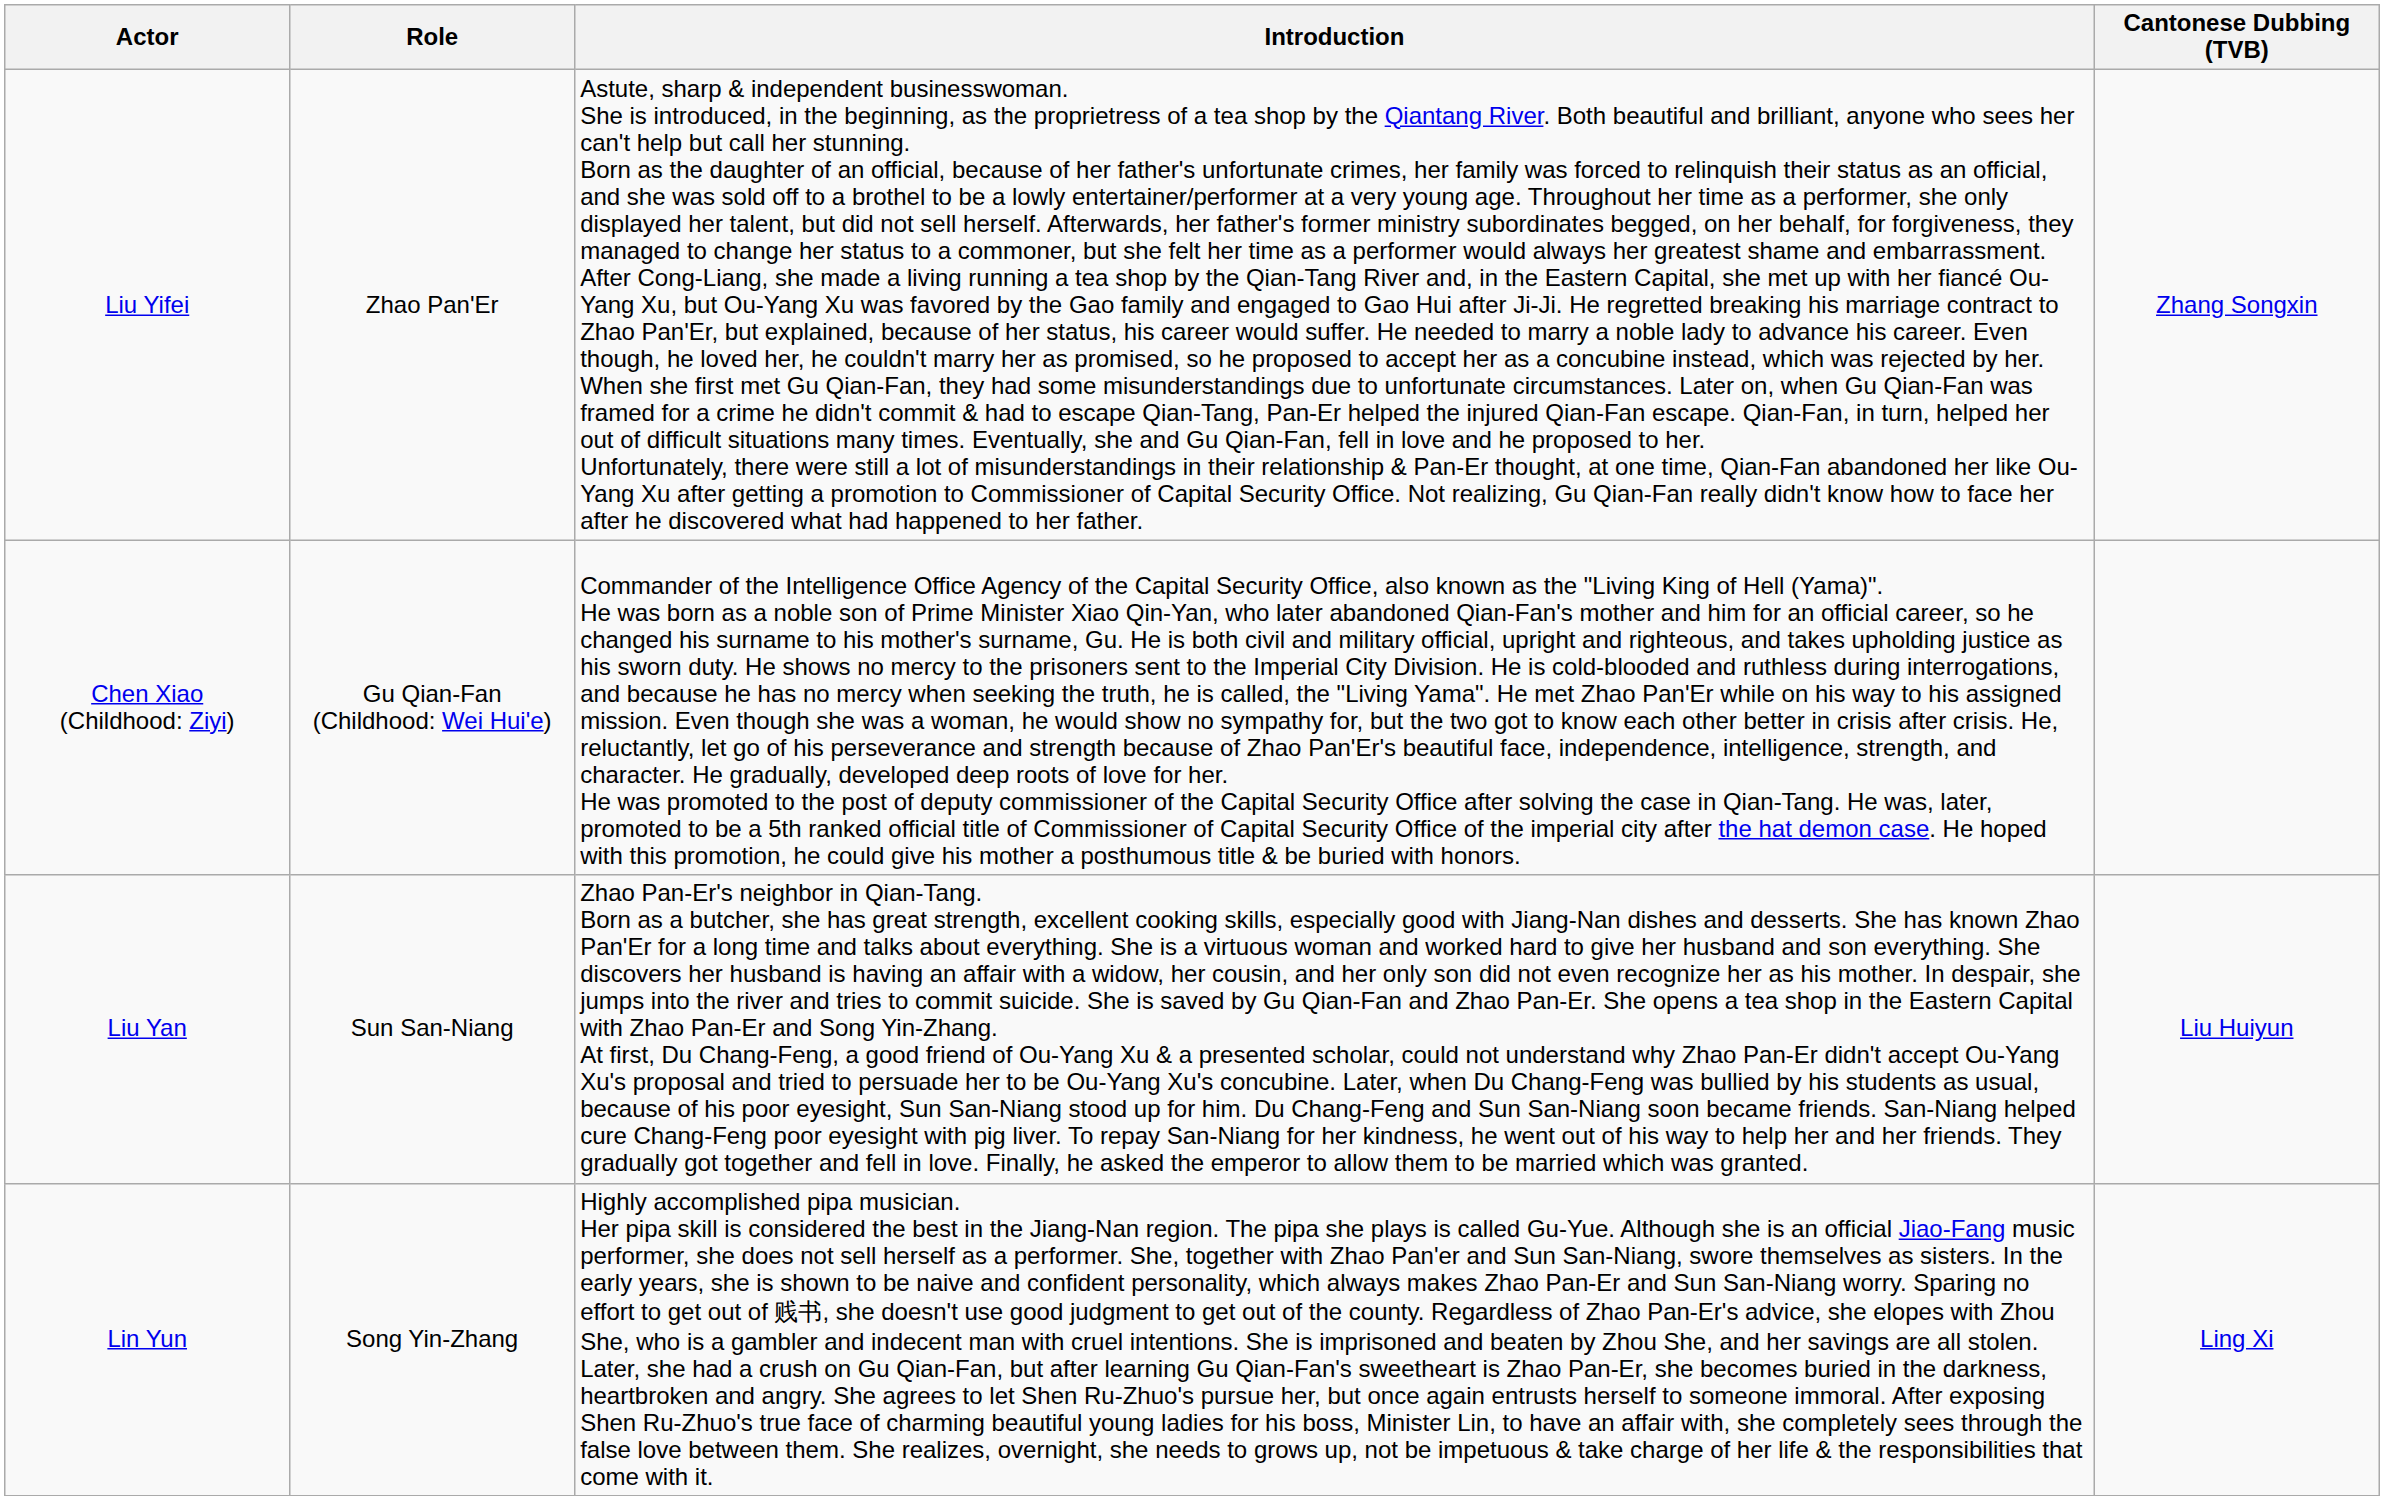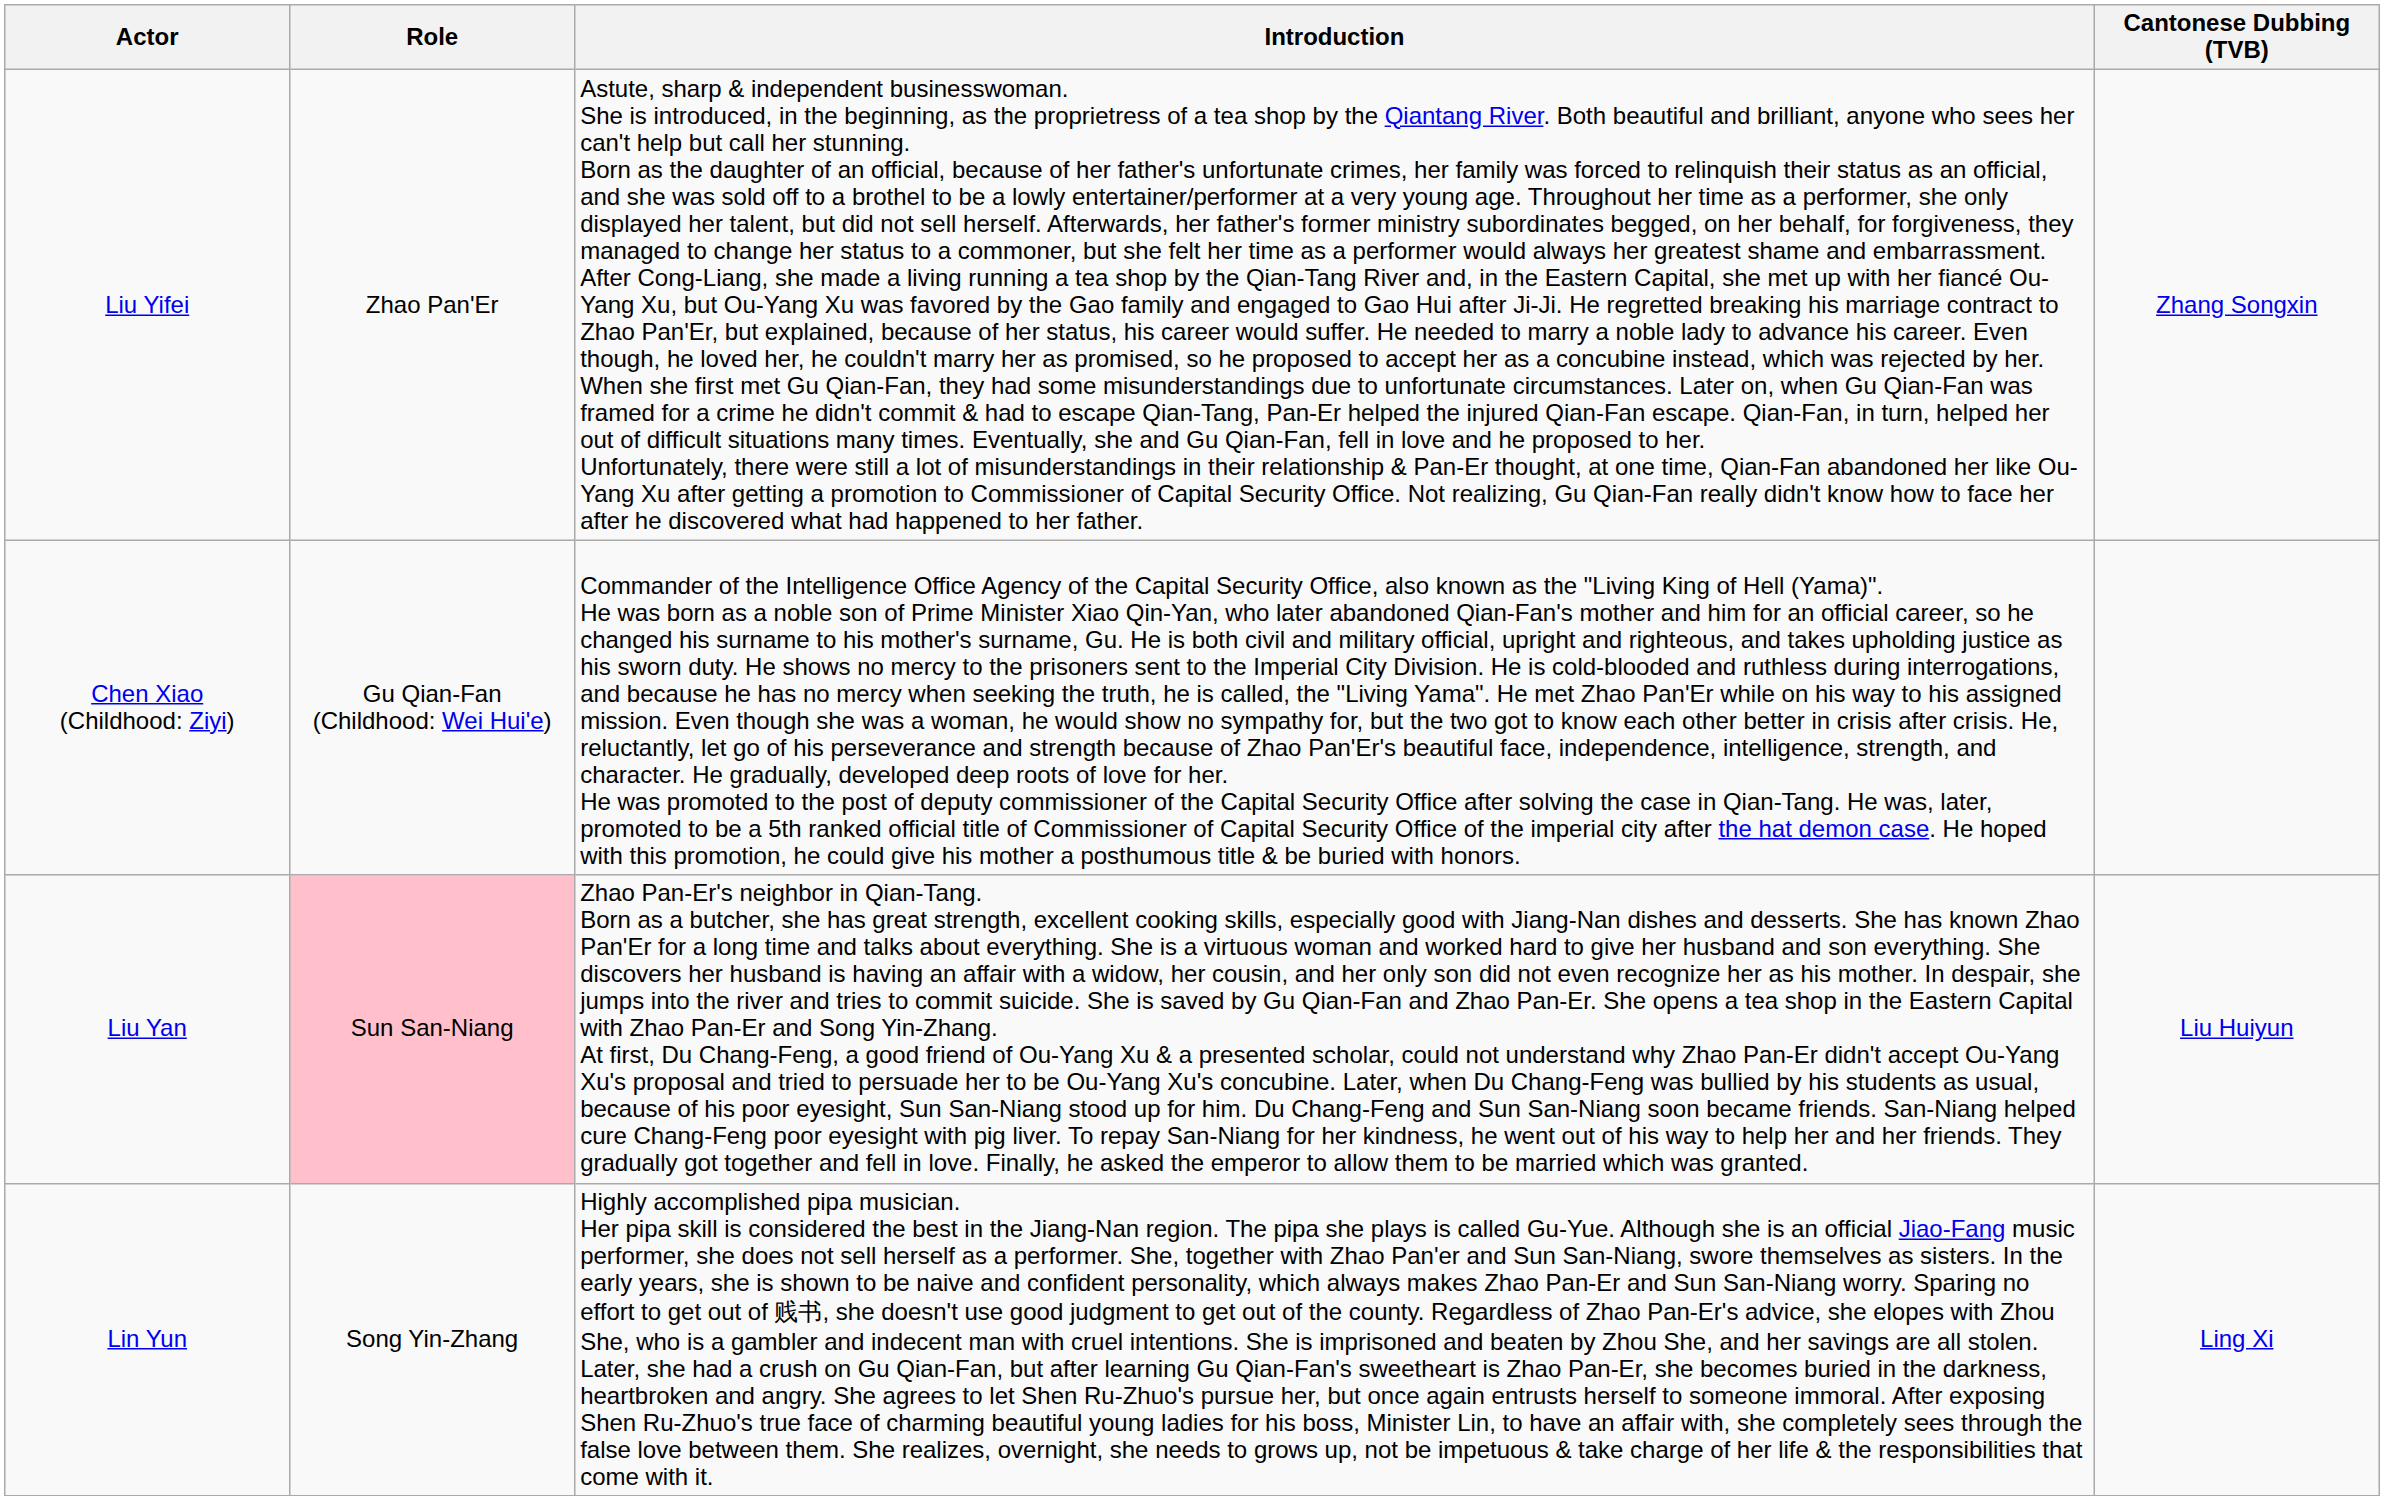(432, 1028) no background -> (432, 1028) pink background
